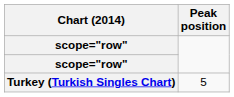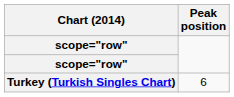(203, 82) 5 -> (203, 82) 6
